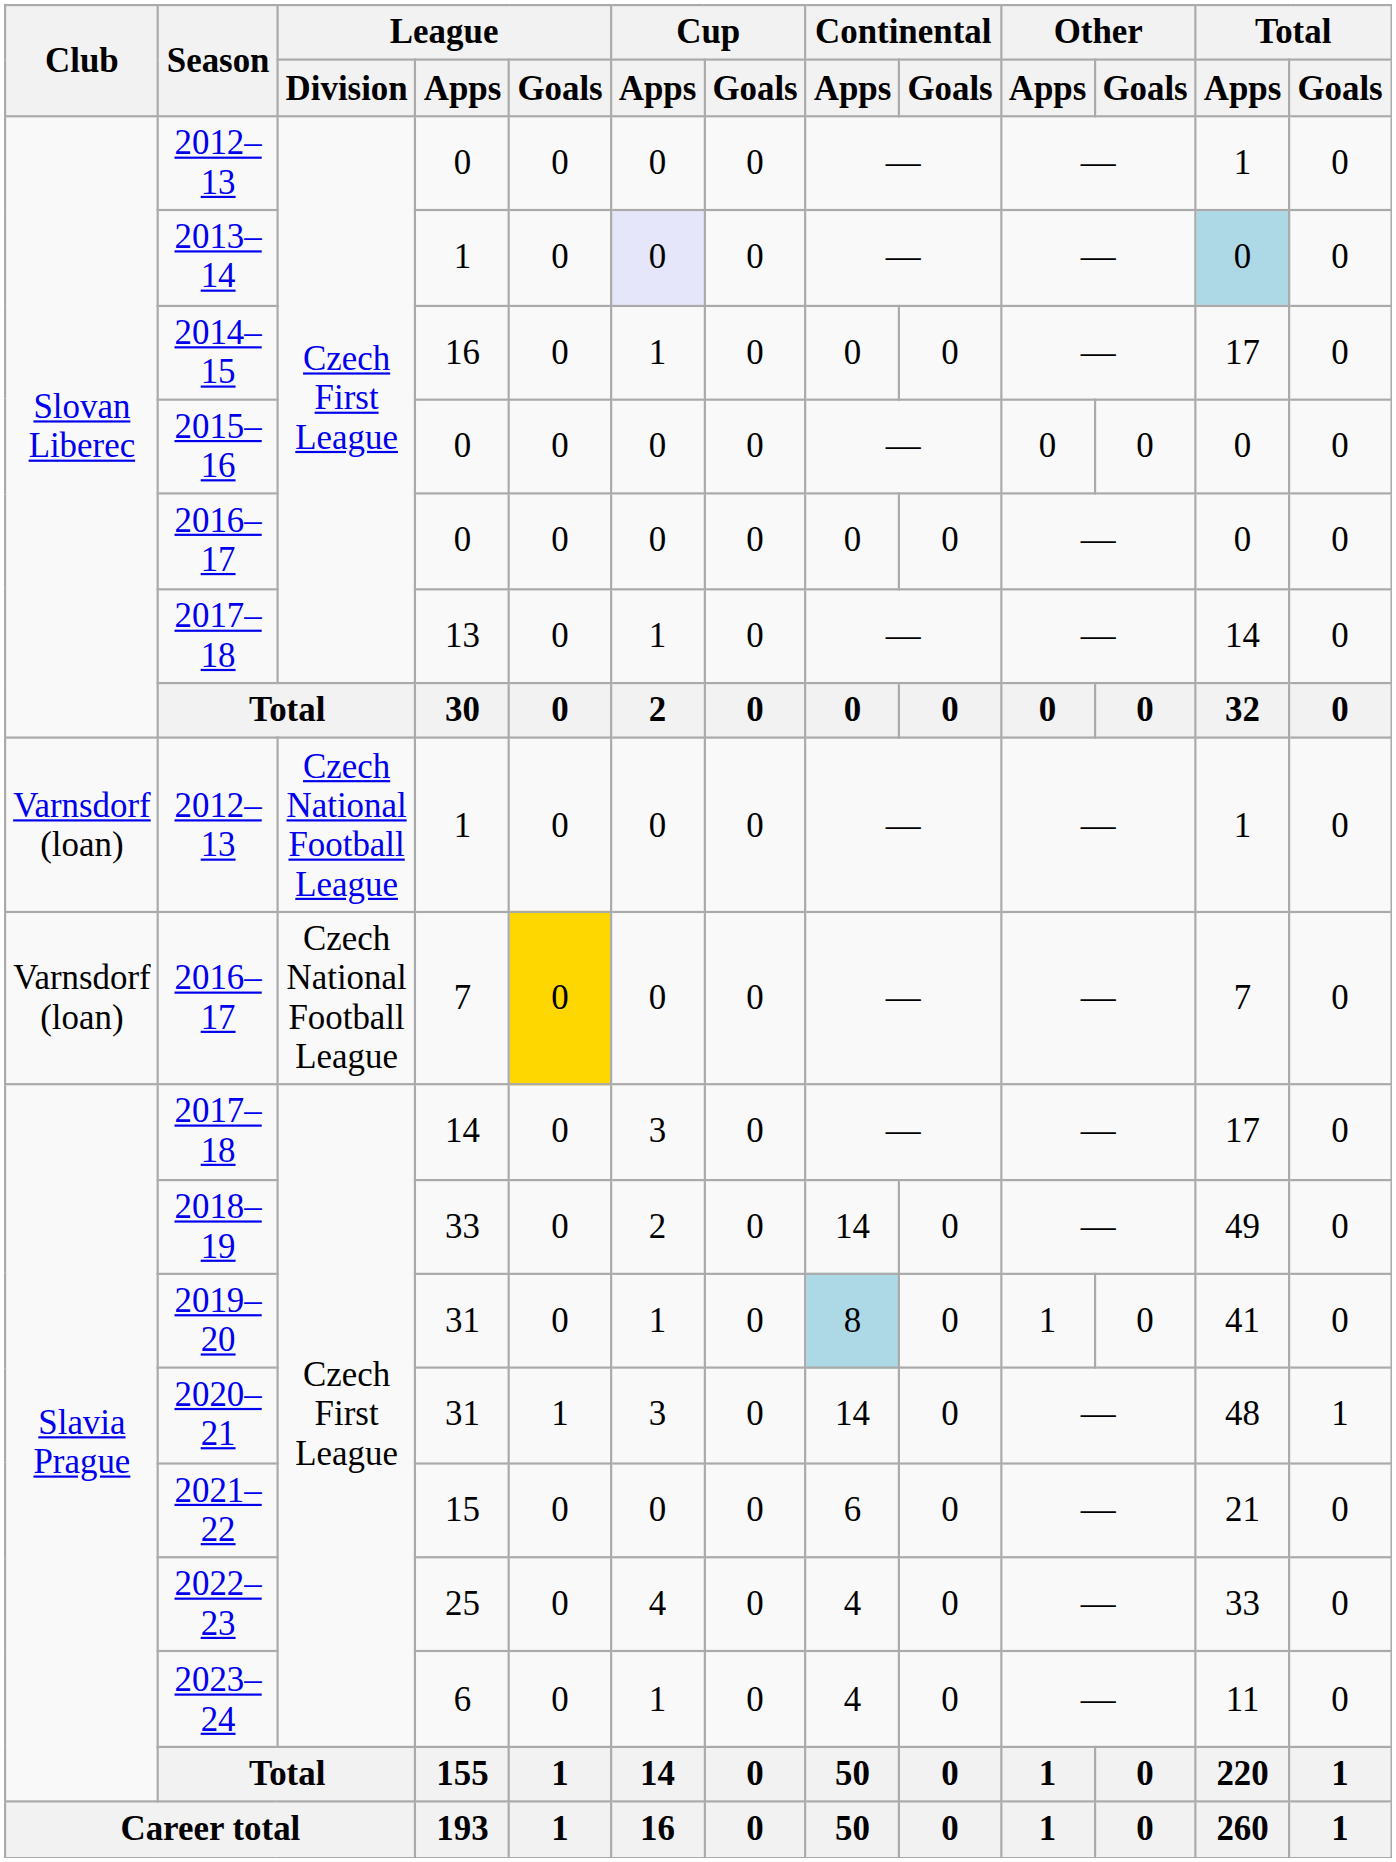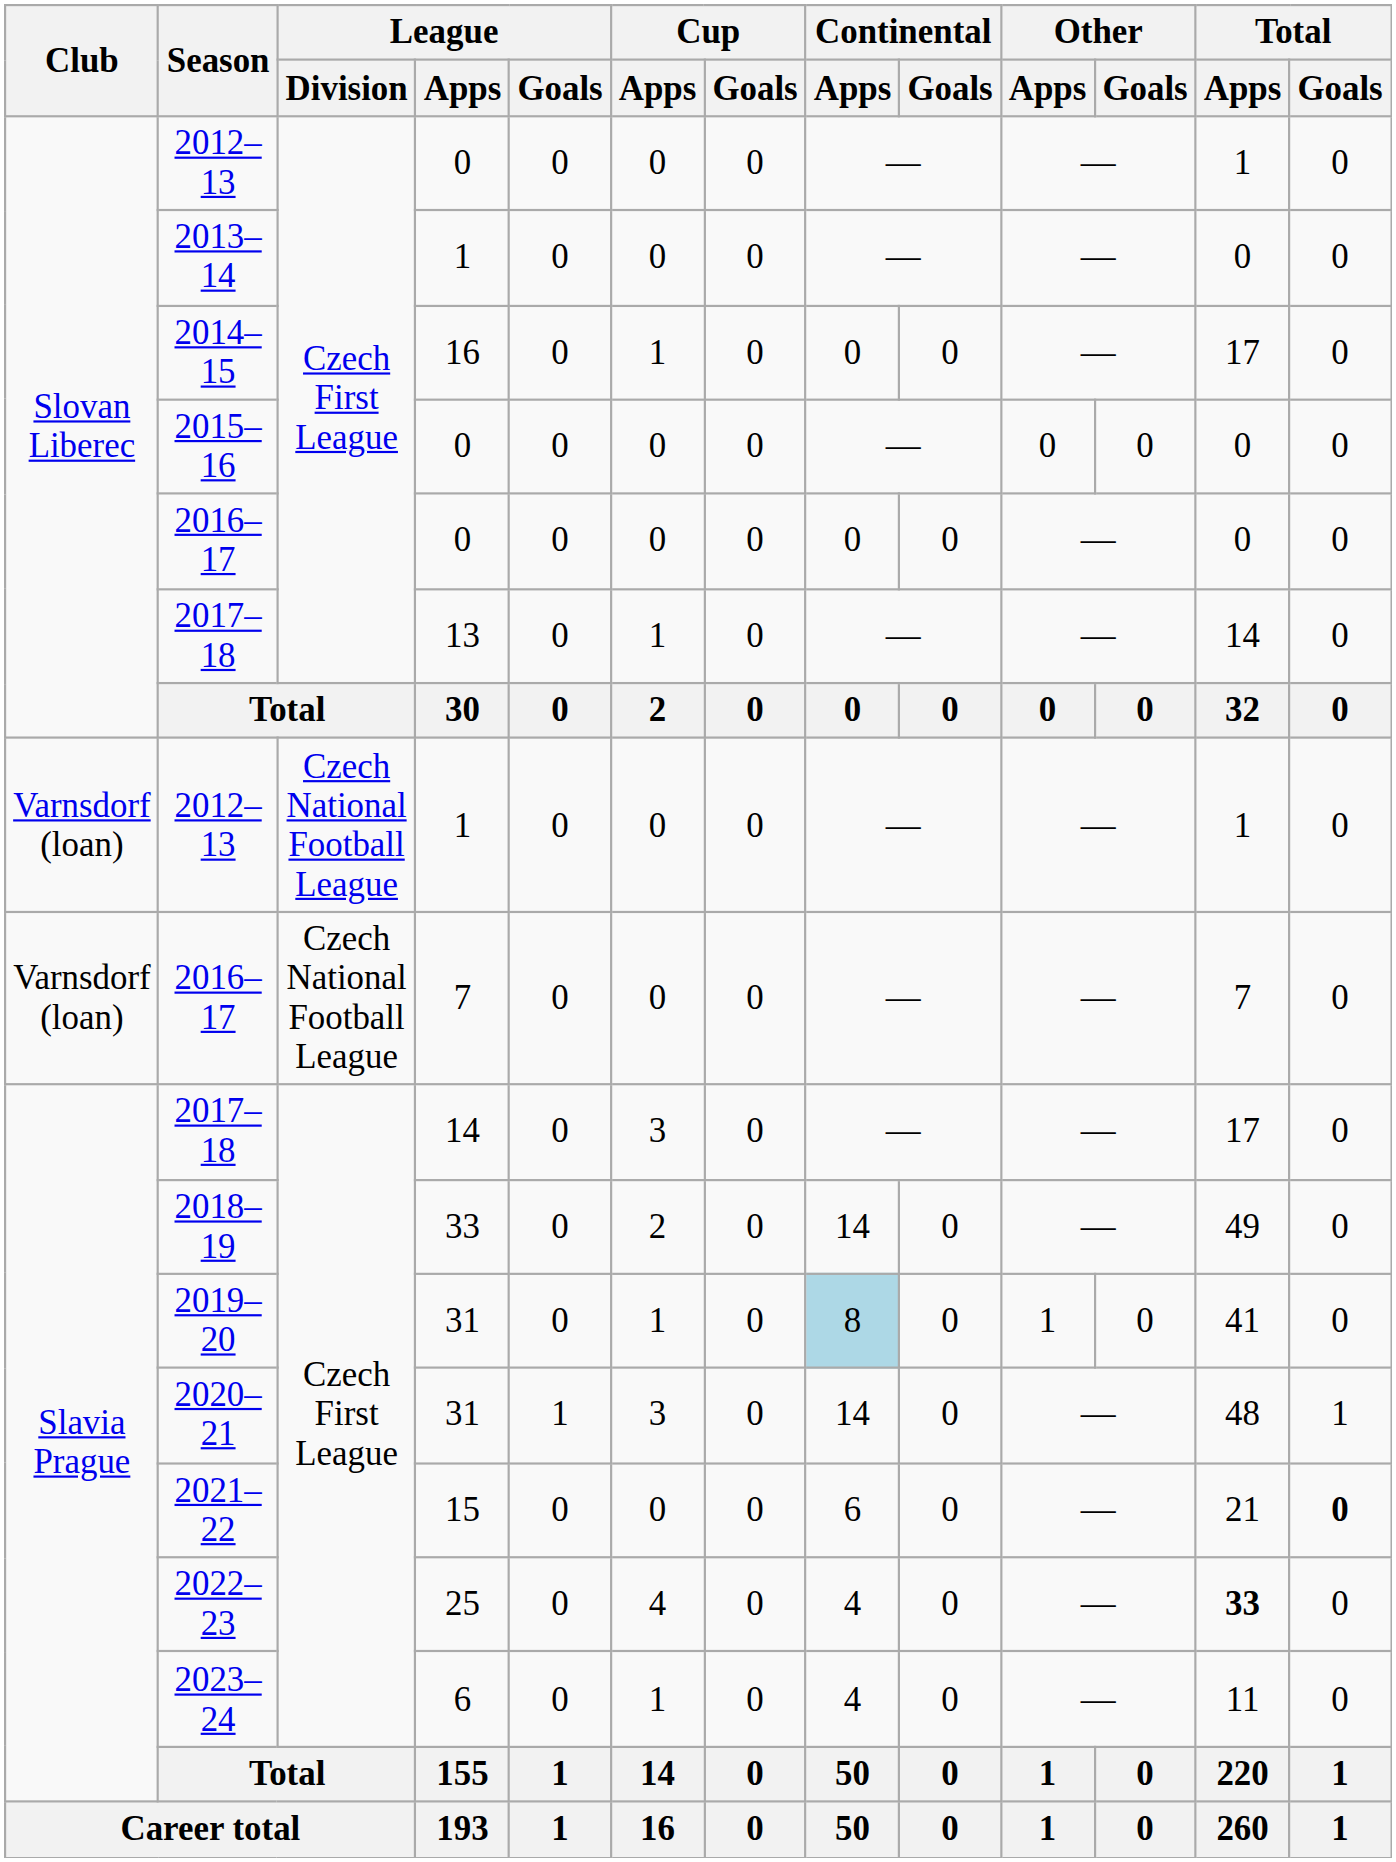(658, 256) lavender background -> (658, 256) no background
(1243, 256) lightblue background -> (1243, 256) no background
(560, 997) gold background -> (560, 997) no background
(1340, 1509) normal -> (1340, 1509) bold
(1243, 1603) normal -> (1243, 1603) bold
